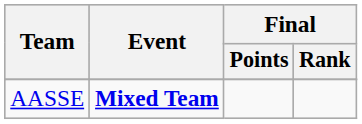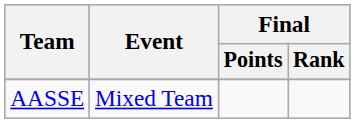(157, 99) bold -> (154, 99) normal
